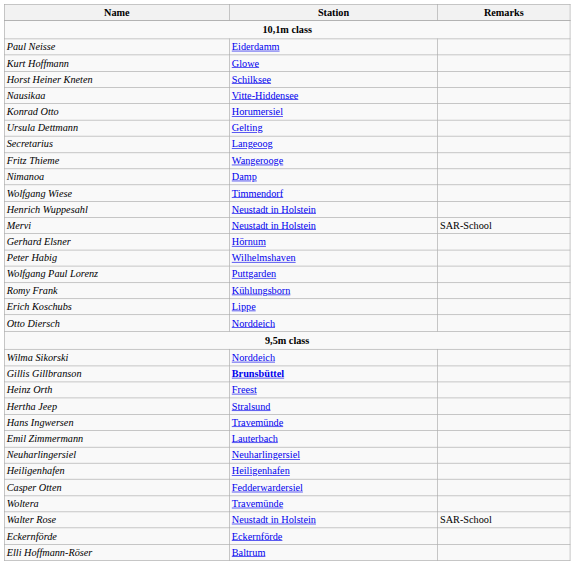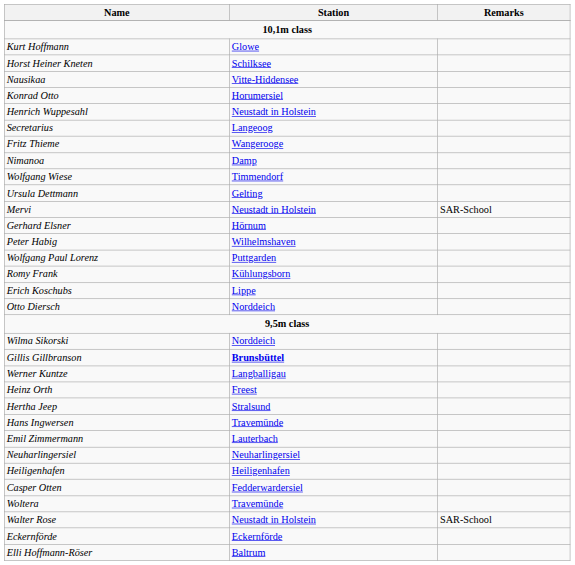- row: (31, 47)
rows swapped: (47, 209) <-> (42, 128)
+ row: (37, 374)
